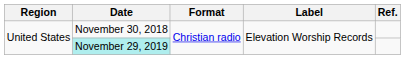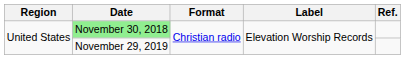(121, 29) no background -> (121, 29) lightgreen background
(121, 46) paleturquoise background -> (121, 46) no background
